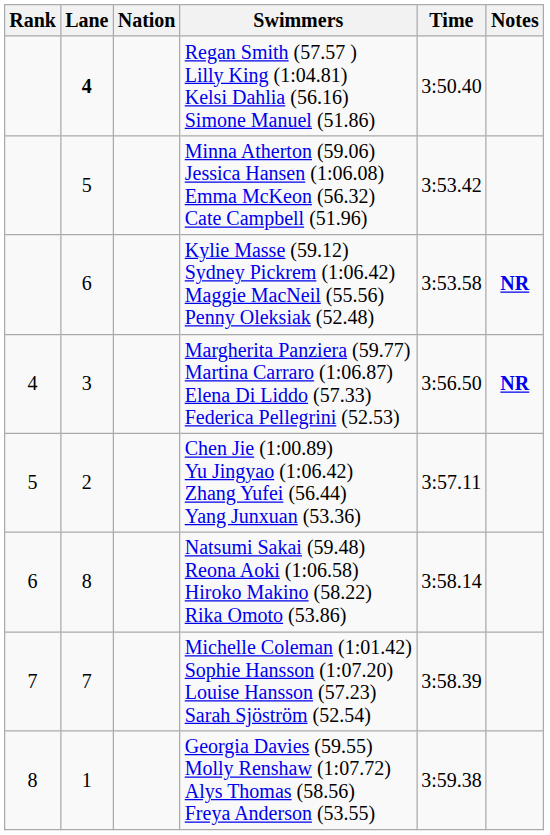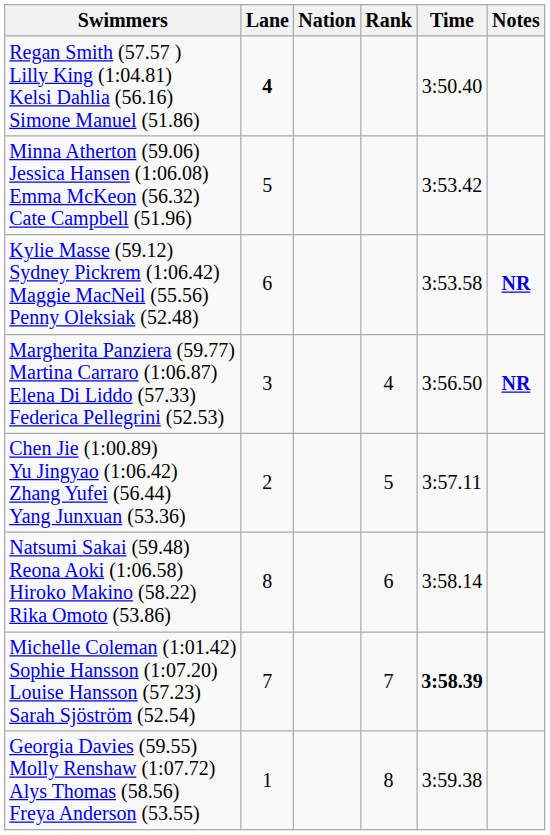columns swapped: (33, 20) <-> (298, 20)
(451, 681) normal -> (452, 681) bold
